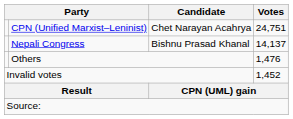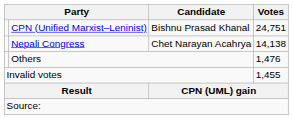(201, 28) Chet Narayan Acahrya -> (200, 28) Bishnu Prasad Khanal
(200, 43) Bishnu Prasad Khanal -> (201, 43) Chet Narayan Acahrya
(271, 43) 14,137 -> (271, 43) 14,138
(268, 75) 1,452 -> (268, 75) 1,455
